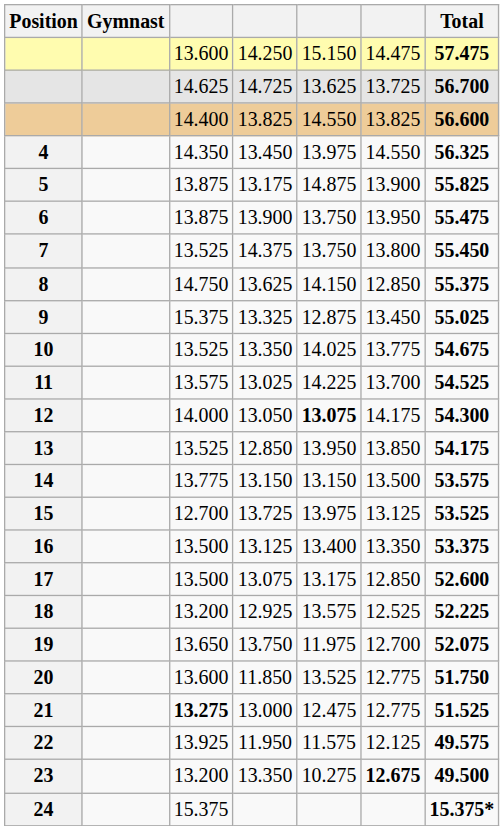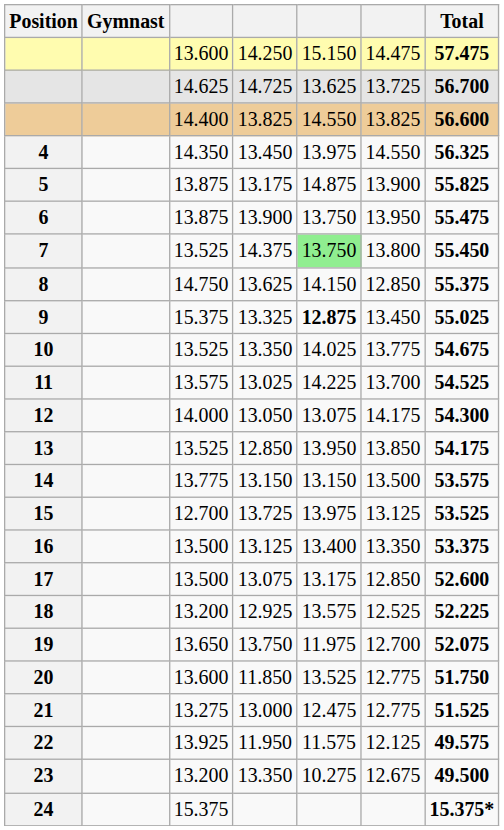(329, 250) no background -> (329, 250) lightgreen background
(329, 316) normal -> (329, 316) bold
(329, 415) bold -> (329, 415) normal
(201, 710) bold -> (201, 710) normal
(393, 776) bold -> (393, 776) normal
